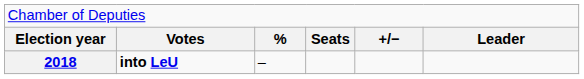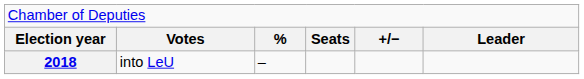(149, 62) bold -> (147, 62) normal
